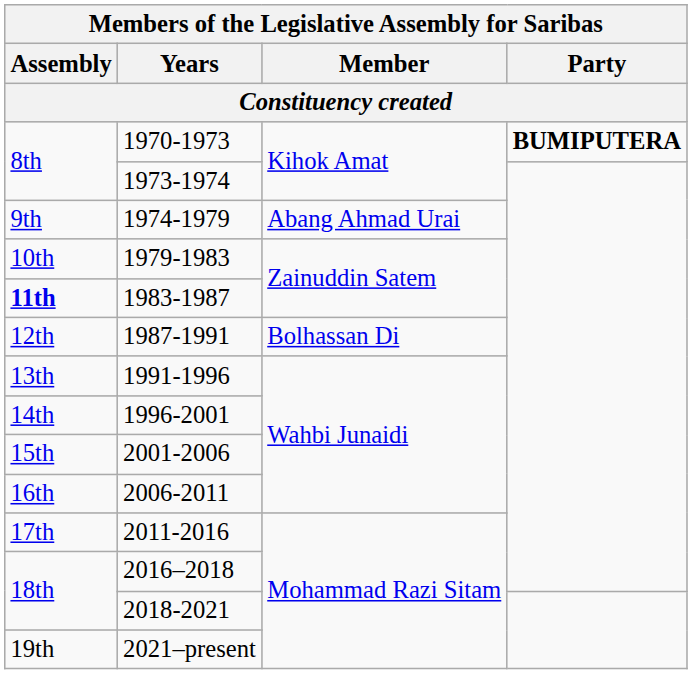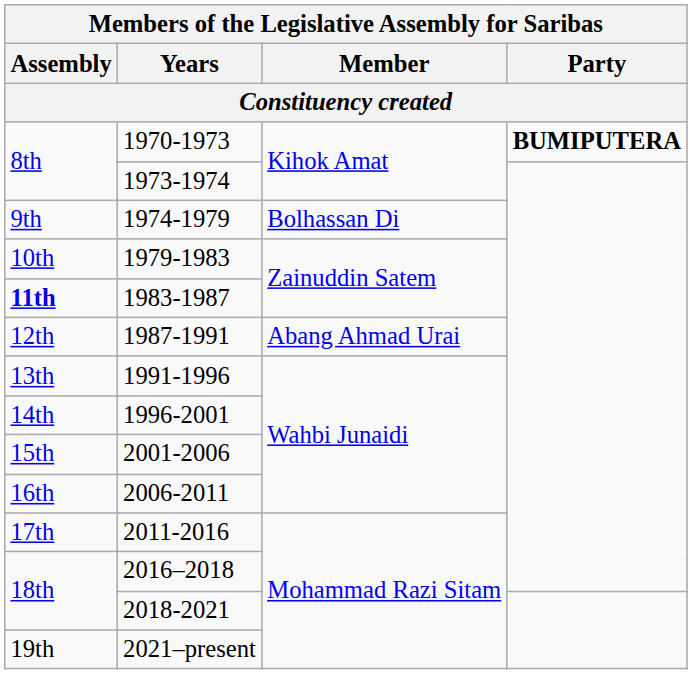(364, 219) Abang Ahmad Urai -> (333, 219) Bolhassan Di
(333, 336) Bolhassan Di -> (364, 336) Abang Ahmad Urai
